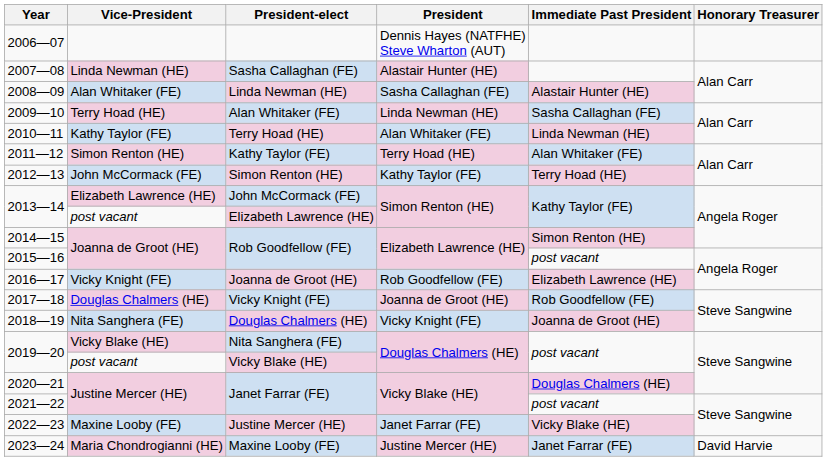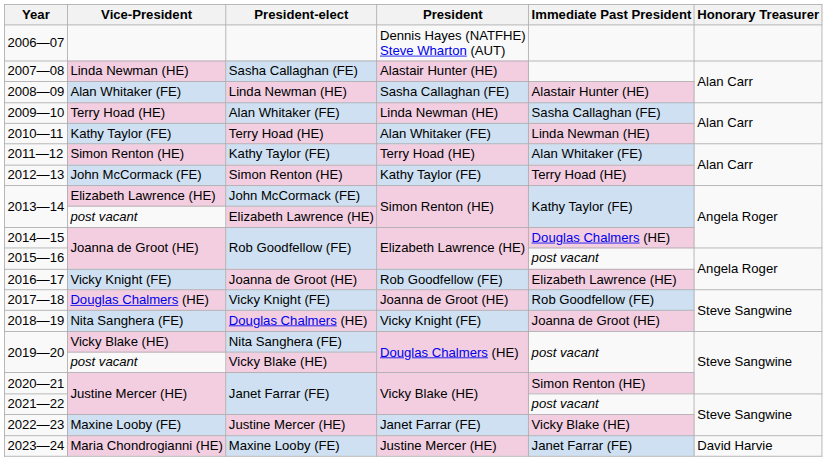(588, 237) Simon Renton (HE) -> (601, 237) Douglas Chalmers (HE)
(601, 383) Douglas Chalmers (HE) -> (588, 383) Simon Renton (HE)
